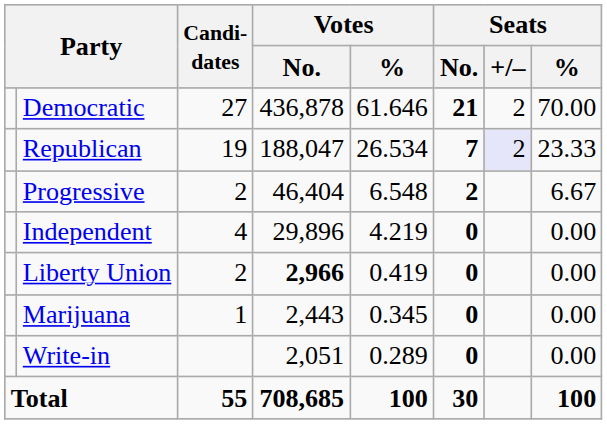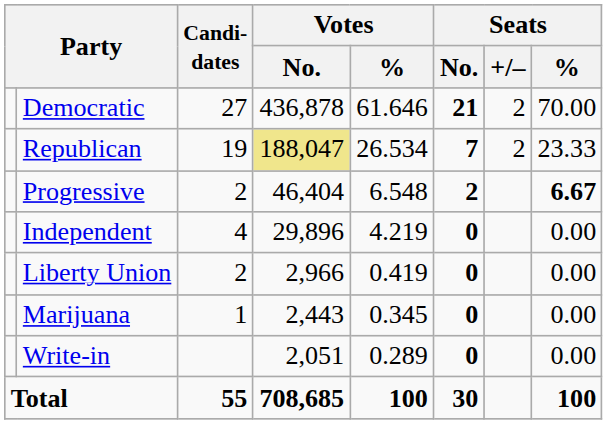(302, 149) no background -> (302, 149) khaki background
(519, 149) lavender background -> (519, 149) no background
(573, 190) normal -> (573, 190) bold
(315, 273) bold -> (315, 273) normal
